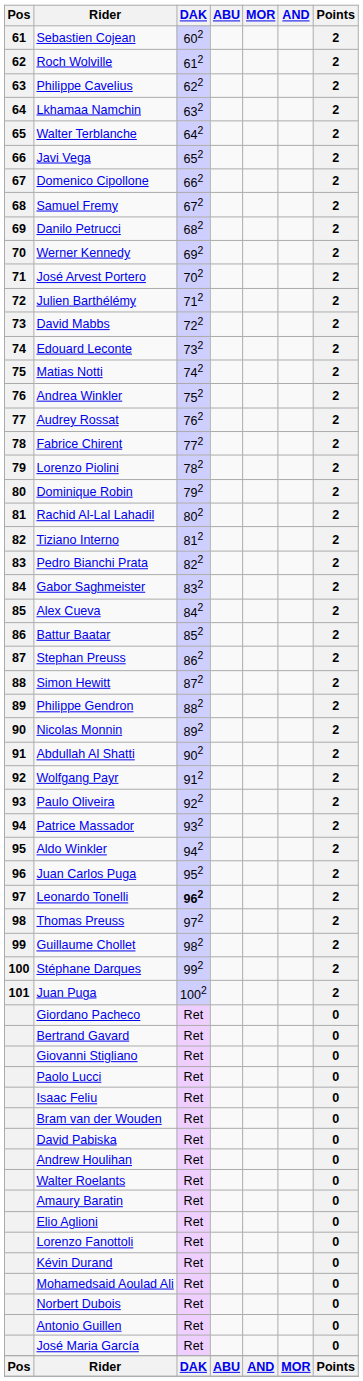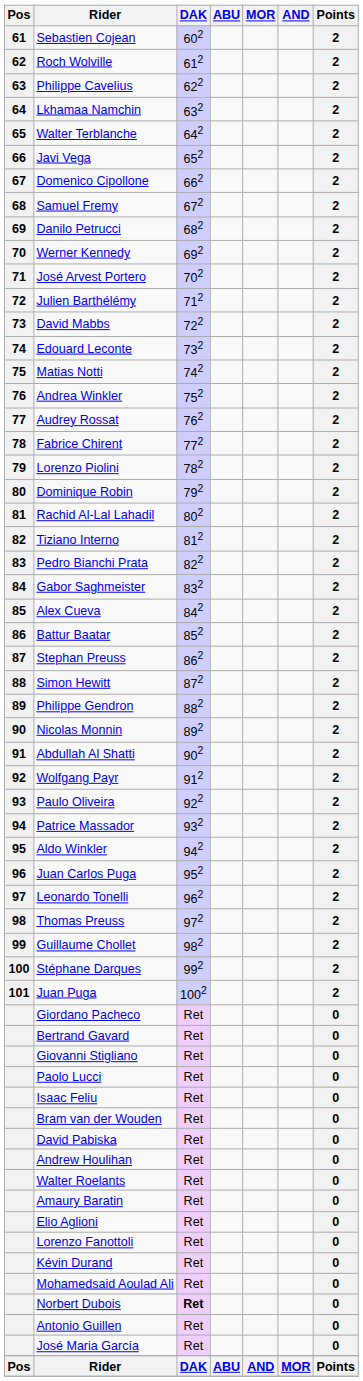(193, 897) bold -> (193, 897) normal
(193, 1304) normal -> (193, 1304) bold
